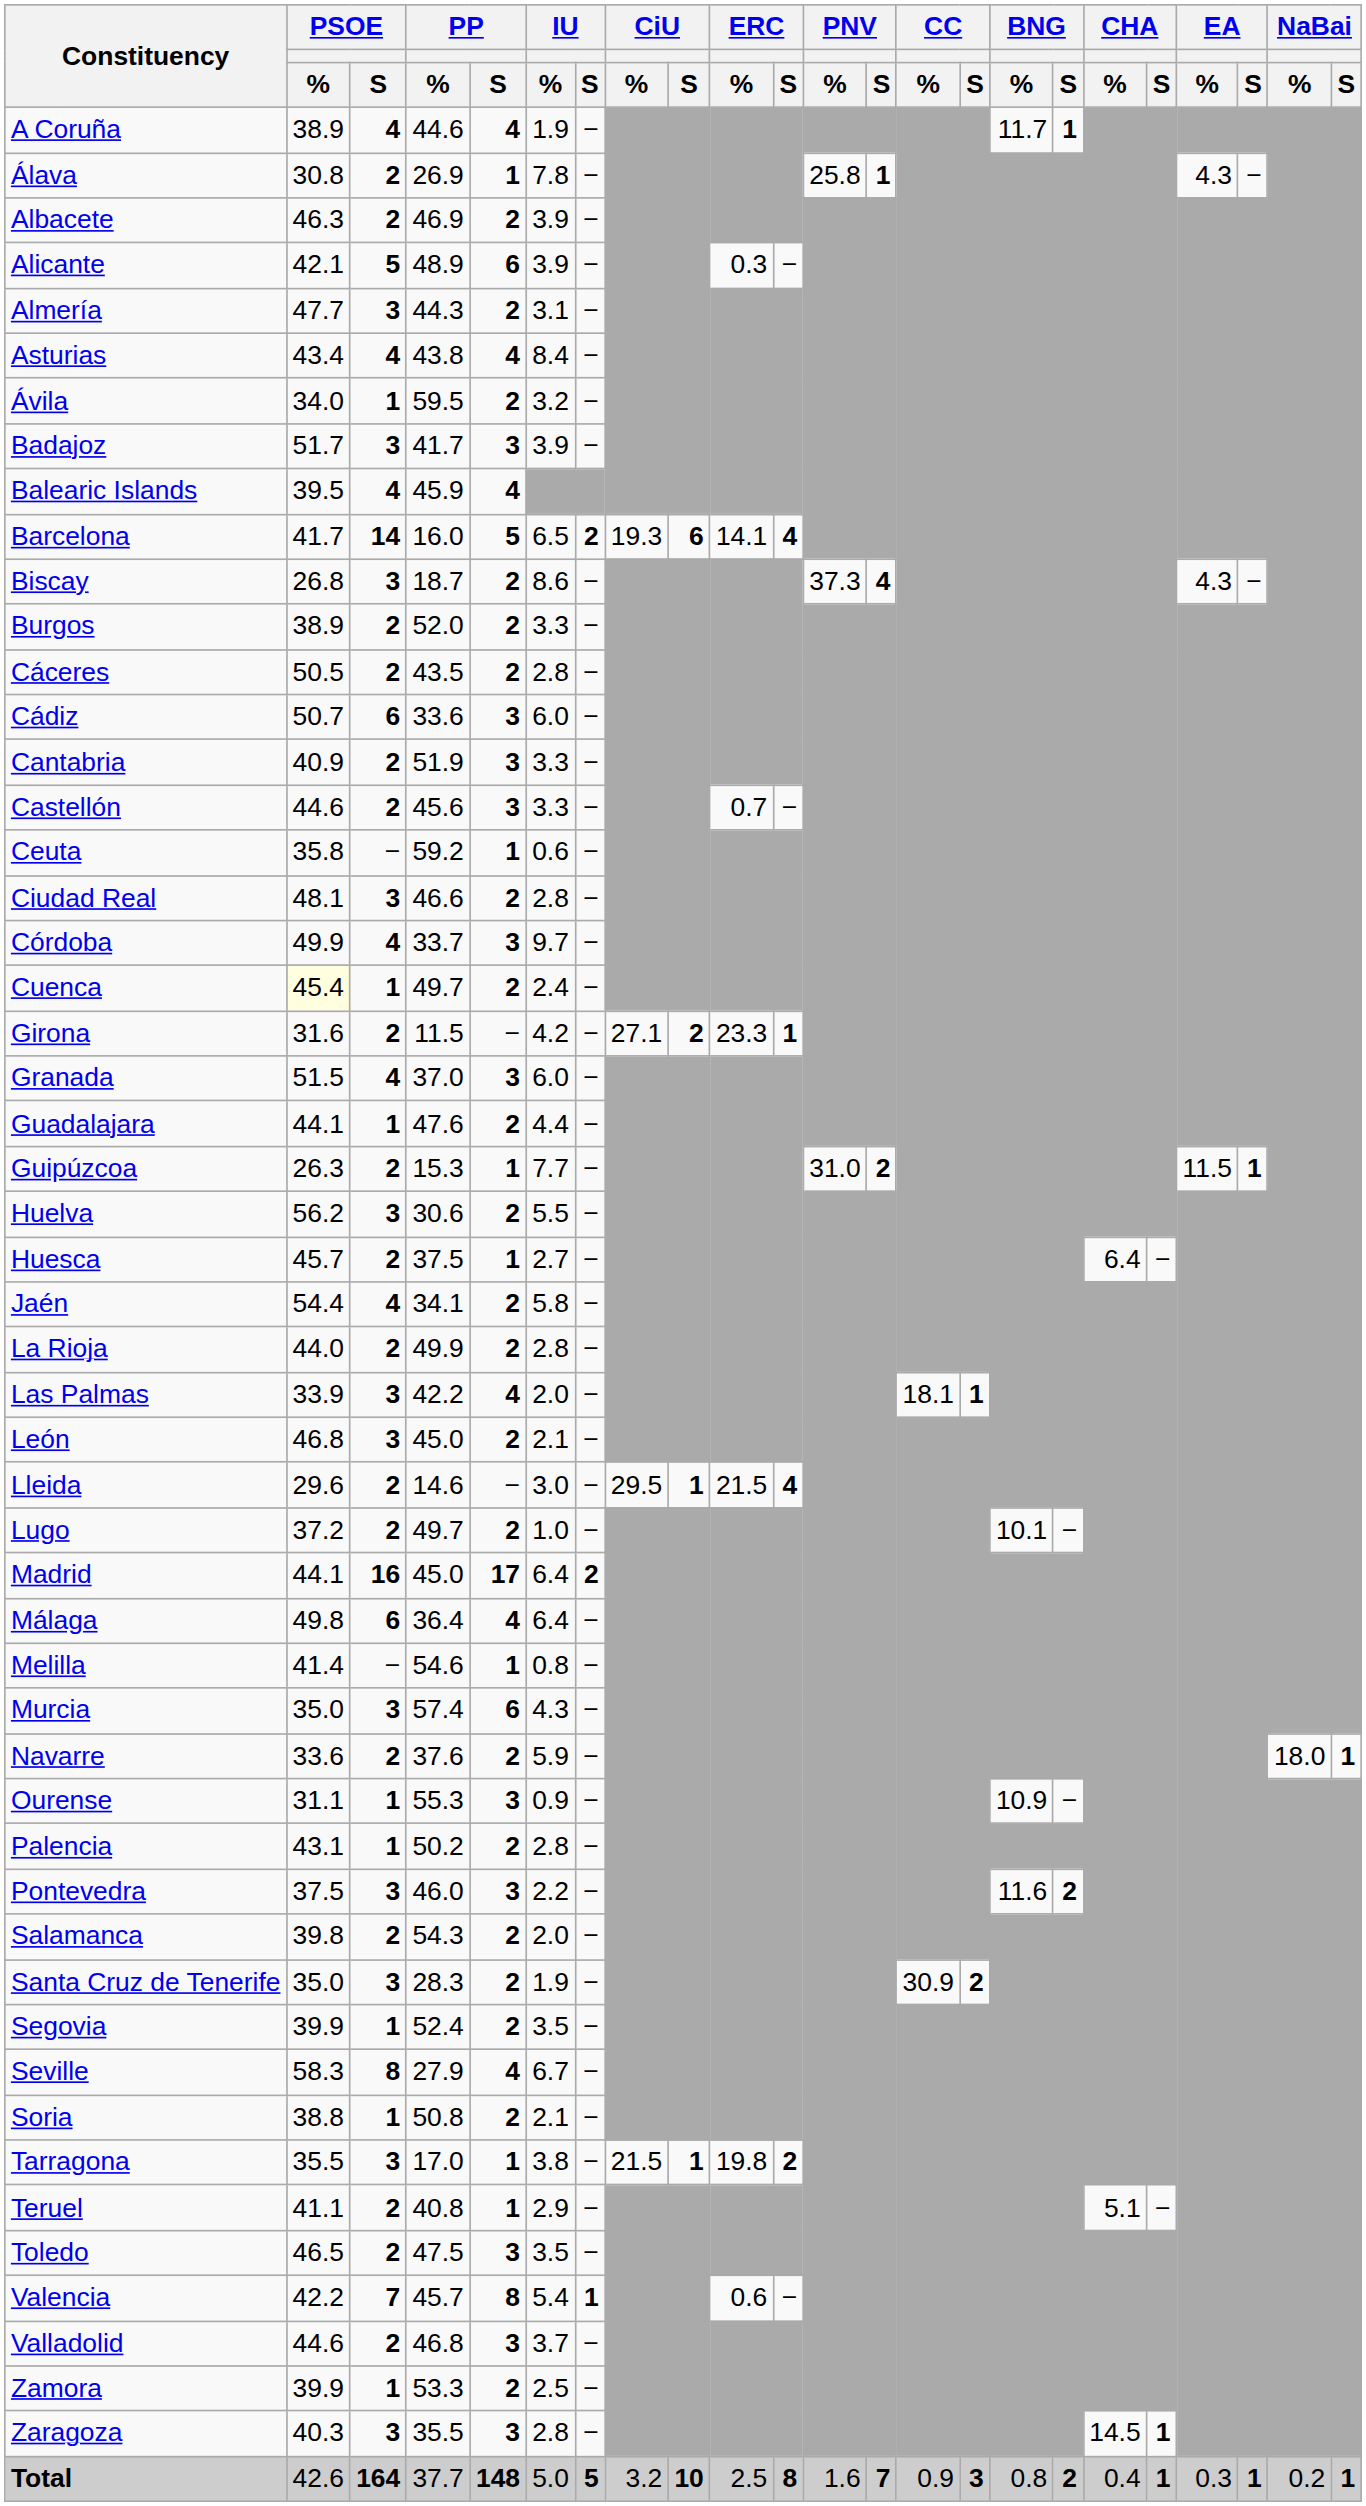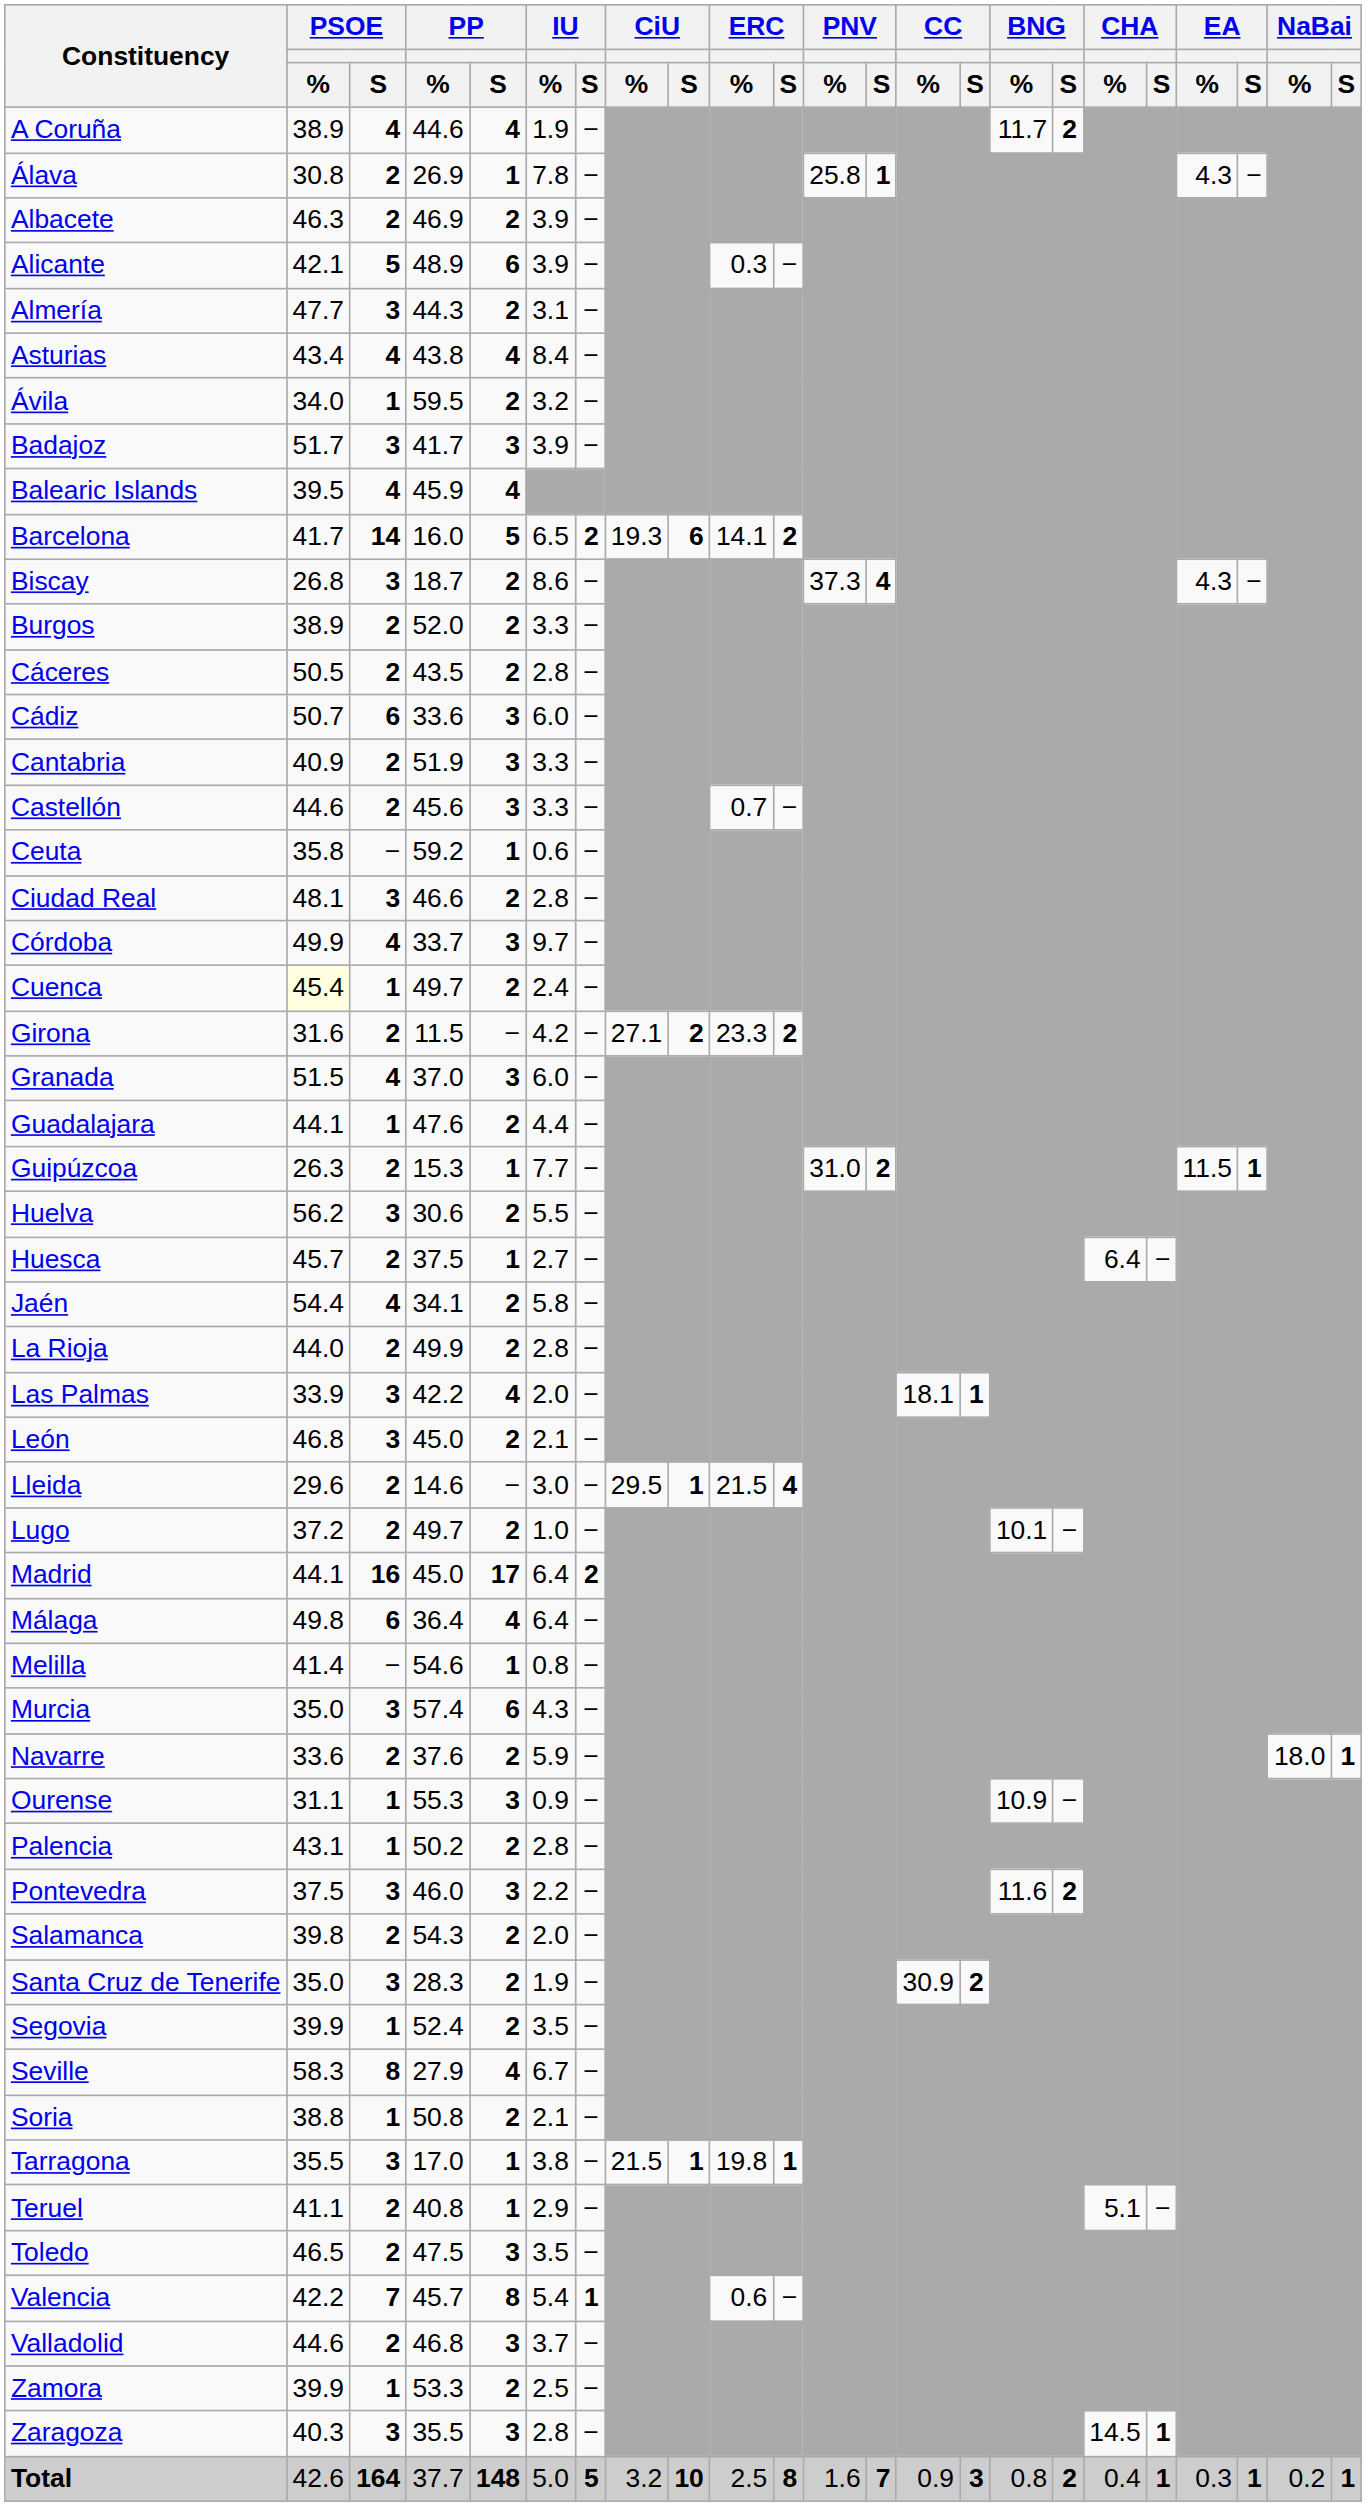(1070, 129) 1 -> (1070, 129) 2
(790, 536) 4 -> (790, 536) 2
(790, 1032) 1 -> (790, 1032) 2
(790, 2162) 2 -> (790, 2162) 1
